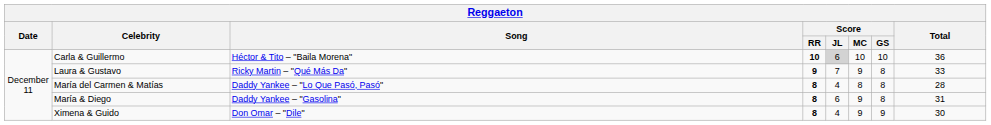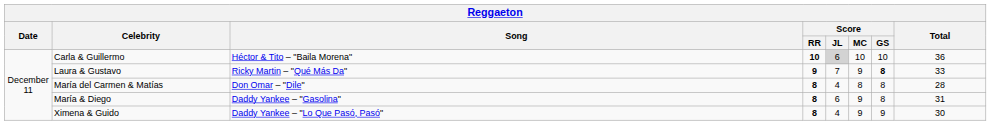(883, 71) normal -> (883, 71) bold
(307, 85) Daddy Yankee – "Lo Que Pasó, Pasó" -> (268, 85) Don Omar – "Dile"
(268, 114) Don Omar – "Dile" -> (307, 114) Daddy Yankee – "Lo Que Pasó, Pasó"
